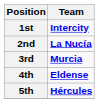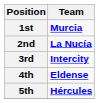(70, 28) Intercity -> (66, 28) Murcia
(66, 59) Murcia -> (70, 59) Intercity
